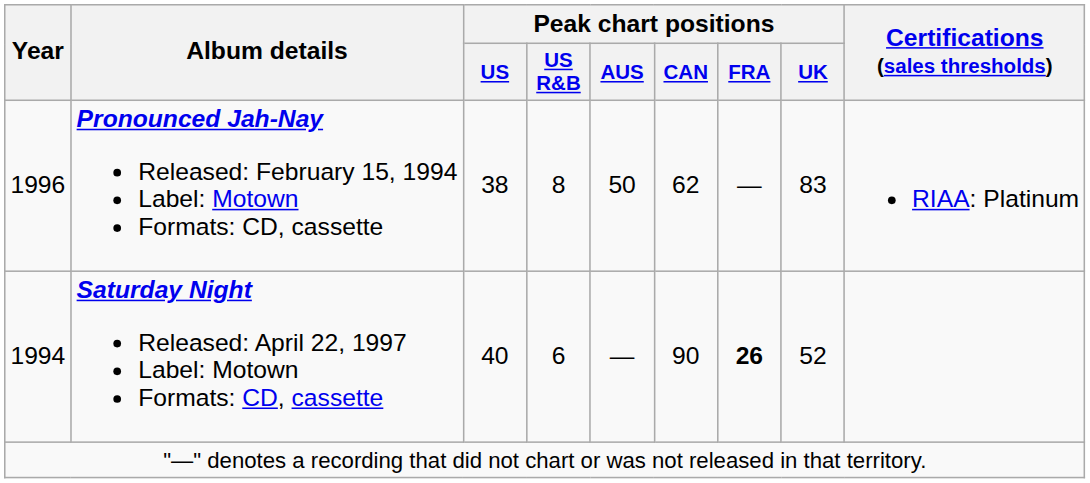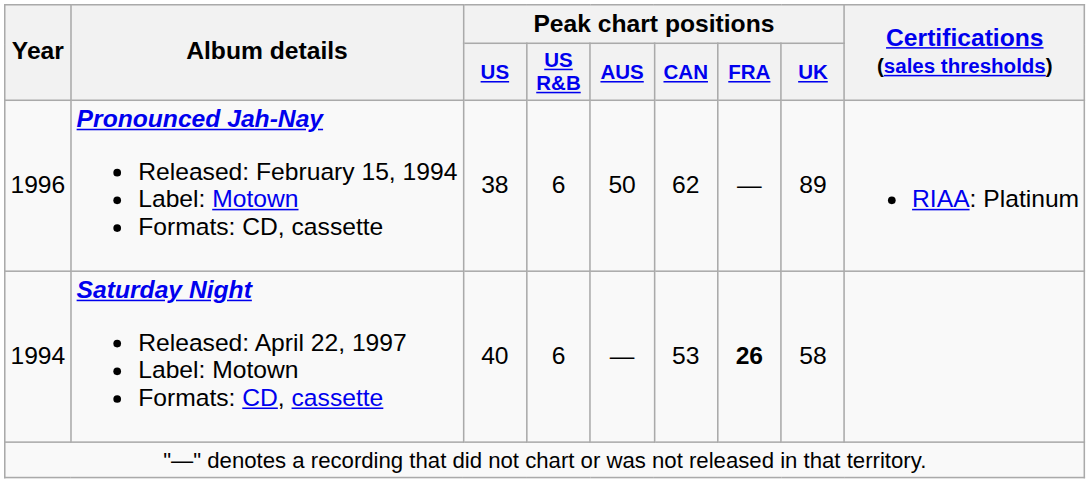(558, 185) 8 -> (558, 185) 6
(813, 185) 83 -> (813, 185) 89
(686, 356) 90 -> (686, 356) 53
(813, 356) 52 -> (813, 356) 58
